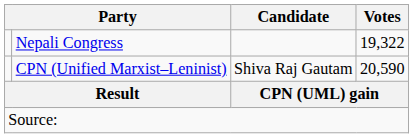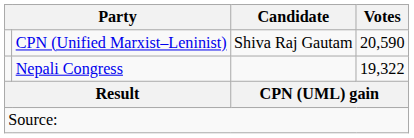rows swapped: (121, 68) <-> (69, 42)
